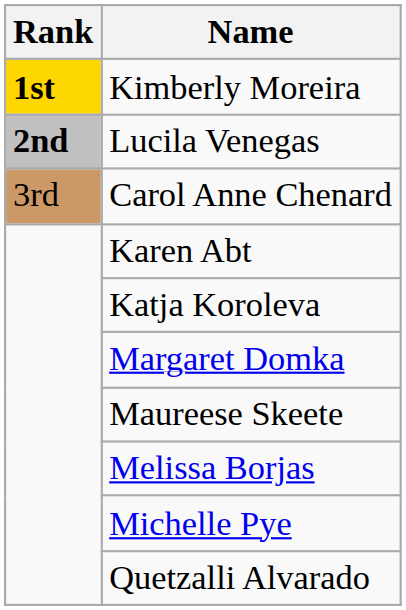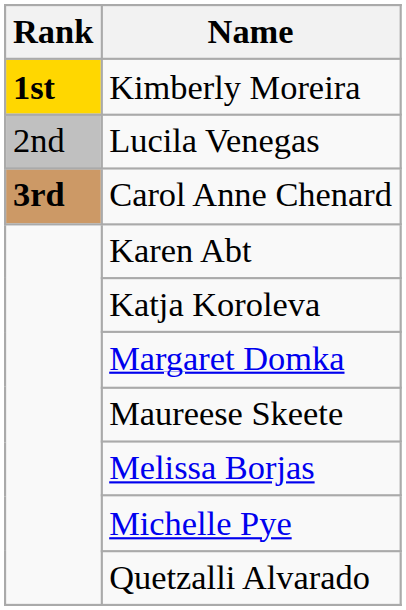(41, 140) bold -> (39, 140) normal
(36, 195) normal -> (39, 195) bold
